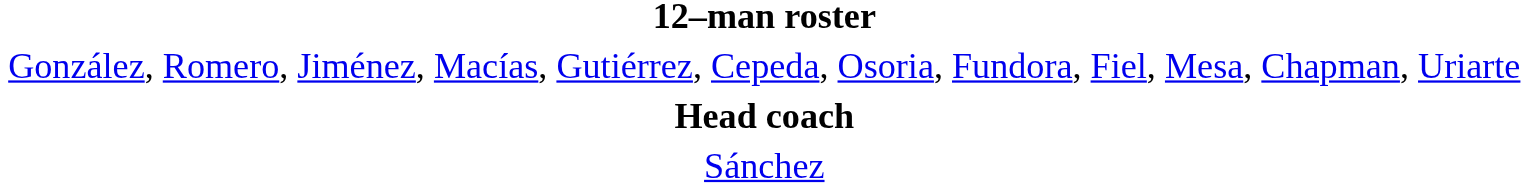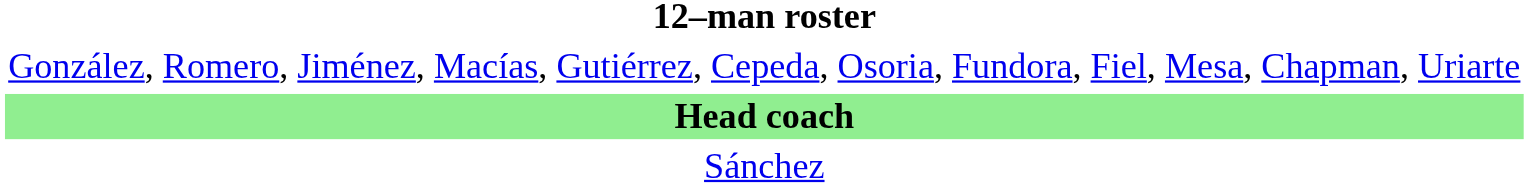(764, 115) no background -> (764, 115) lightgreen background
